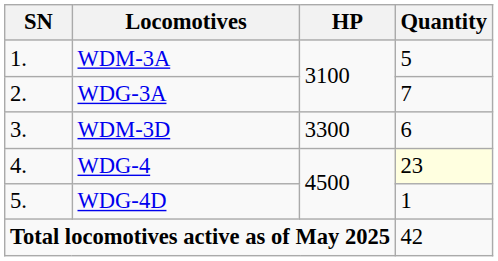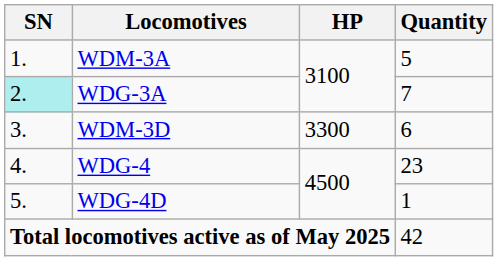(18, 93) no background -> (18, 93) paleturquoise background
(412, 165) lightyellow background -> (412, 165) no background
